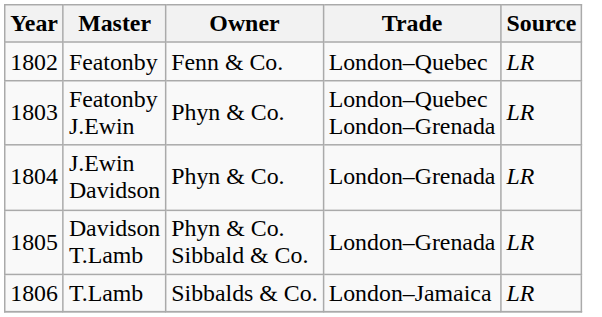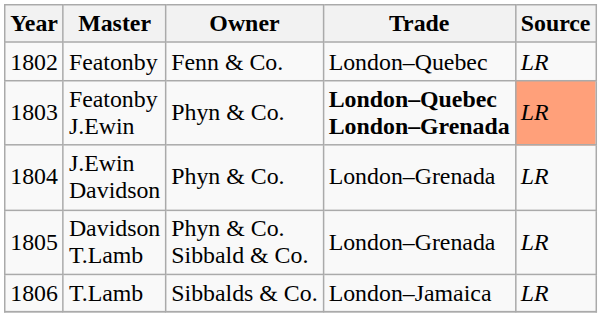(412, 112) normal -> (419, 112) bold
(520, 112) no background -> (535, 112) lightsalmon background
